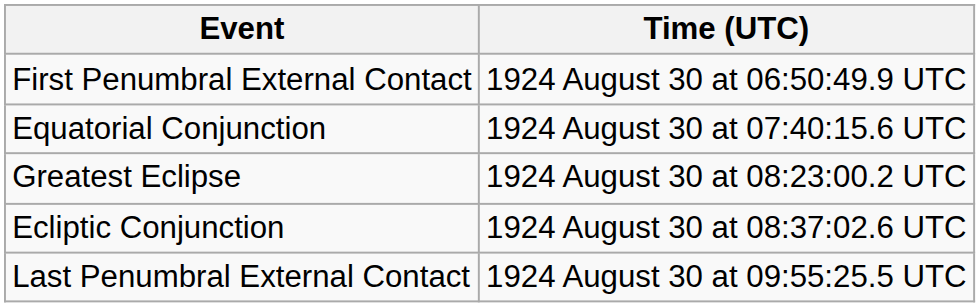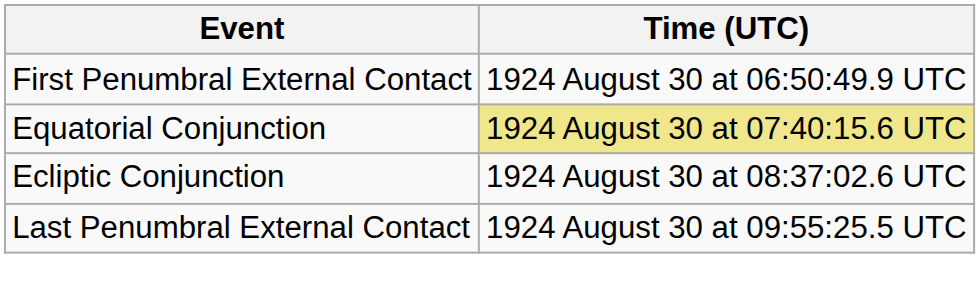(726, 128) no background -> (726, 128) khaki background
- row: (127, 177)
